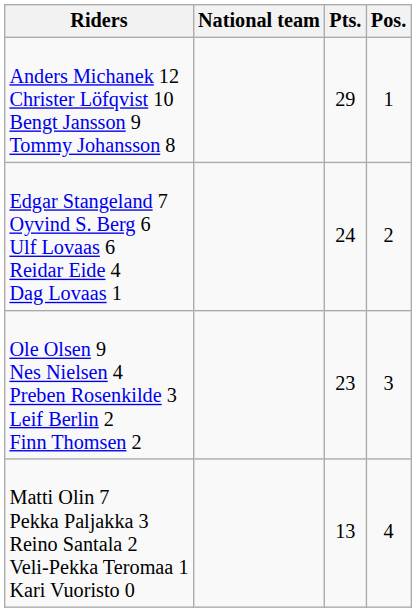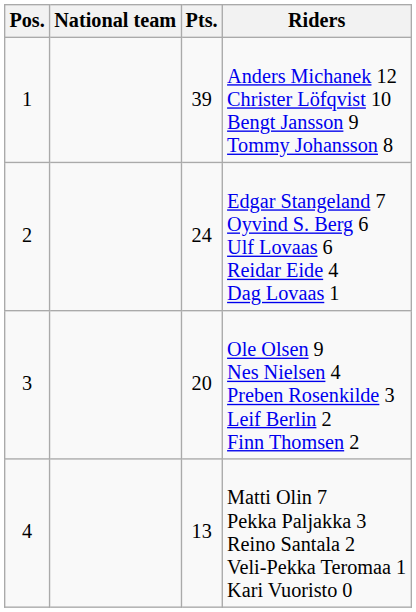columns swapped: (388, 20) <-> (99, 20)
(345, 99) 29 -> (202, 99) 39
(345, 384) 23 -> (202, 384) 20
